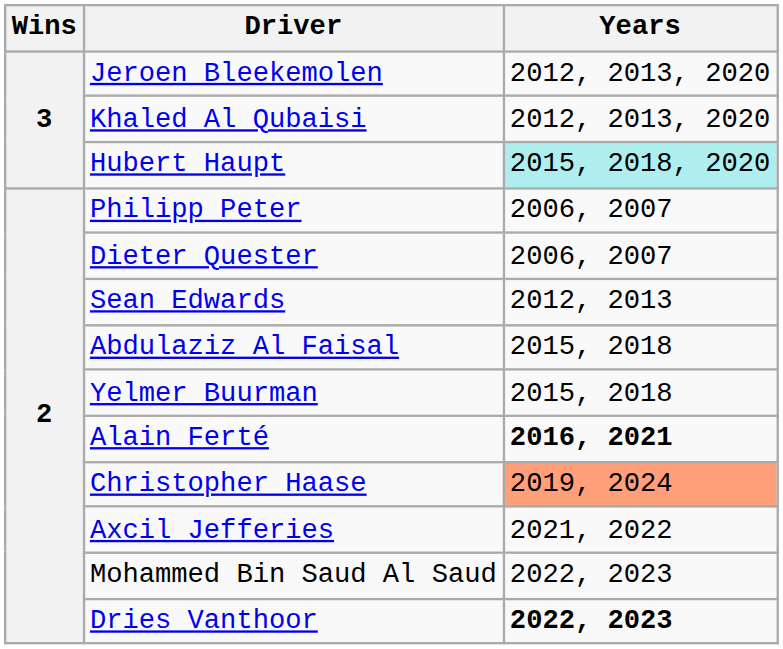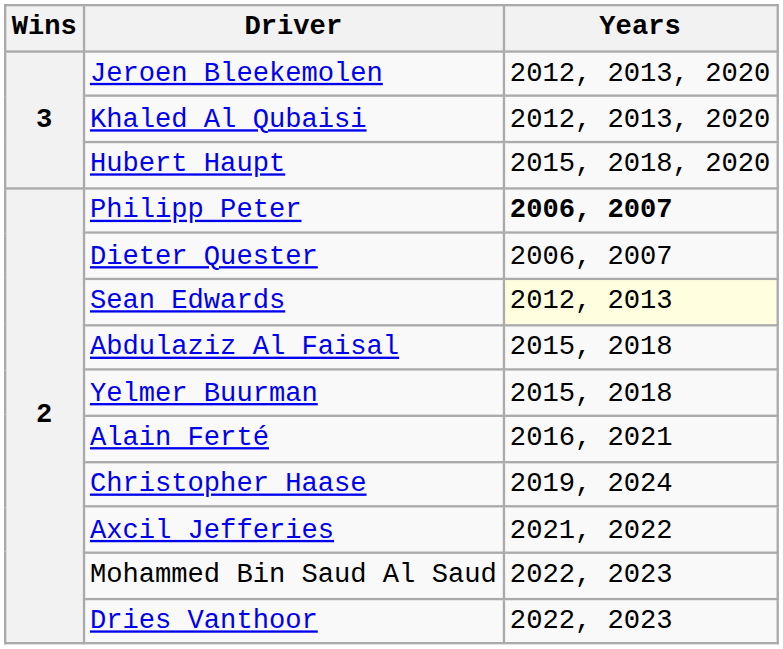(640, 164) paleturquoise background -> (640, 164) no background
(591, 210) normal -> (591, 210) bold
(591, 301) no background -> (591, 301) lightyellow background
(591, 438) bold -> (591, 438) normal
(591, 484) lightsalmon background -> (591, 484) no background
(591, 620) bold -> (591, 620) normal
